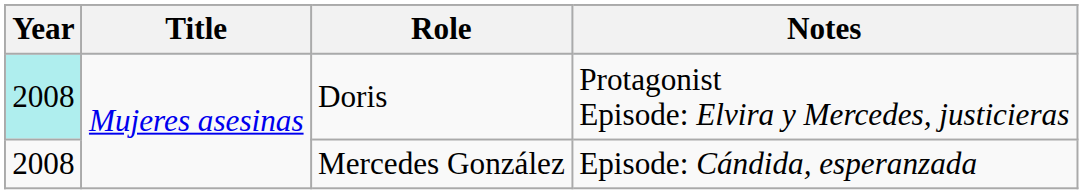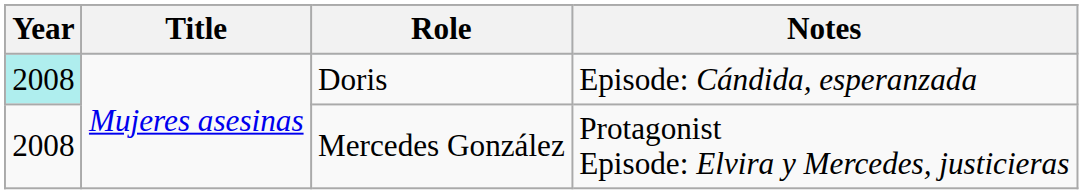(824, 96) Protagonist Episode: Elvira y Mercedes, justicieras -> (778, 78) Episode: Cándida, esperanzada
(778, 163) Episode: Cándida, esperanzada -> (824, 145) Protagonist Episode: Elvira y Mercedes, justicieras
